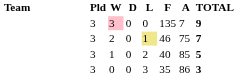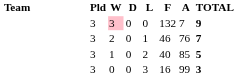(168, 23) 135 -> (168, 23) 132
(145, 38) khaki background -> (145, 38) no background
(184, 38) 75 -> (184, 38) 76
(165, 69) 35 -> (165, 69) 16
(184, 69) 86 -> (184, 69) 99
